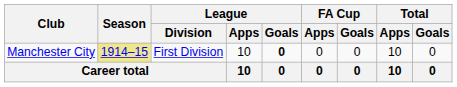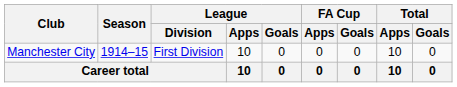(124, 52) khaki background -> (124, 52) no background
(282, 52) bold -> (282, 52) normal
